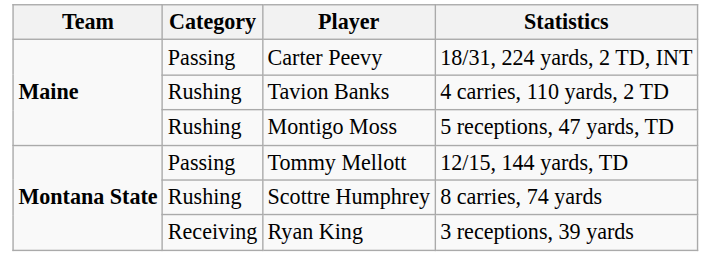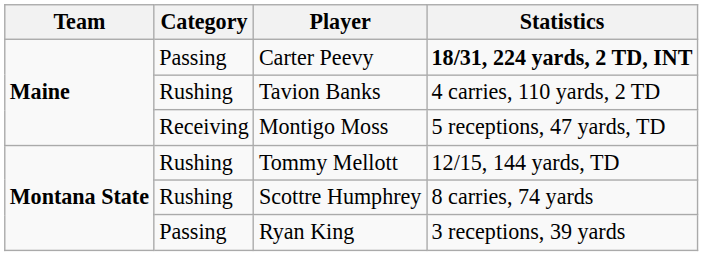(566, 57) normal -> (562, 57) bold
(205, 127) Rushing -> (204, 127) Receiving
(202, 162) Passing -> (196, 162) Rushing
(213, 232) Receiving -> (193, 232) Passing
